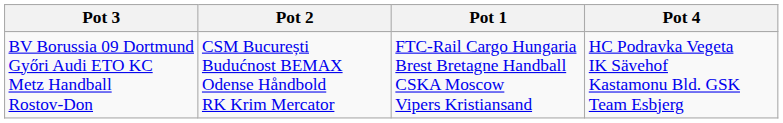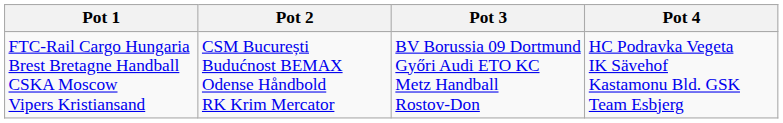columns swapped: (488, 18) <-> (101, 18)
